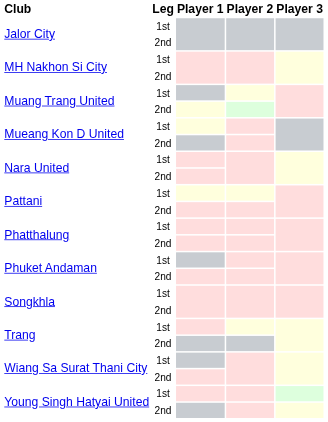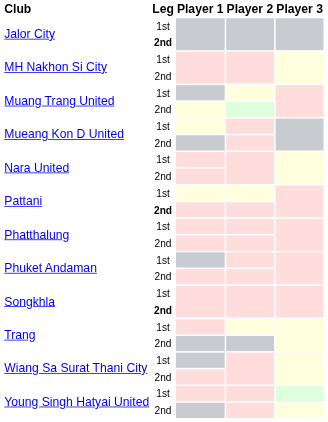(163, 43) normal -> (163, 42) bold
(163, 210) normal -> (163, 209) bold
(163, 310) normal -> (163, 310) bold
